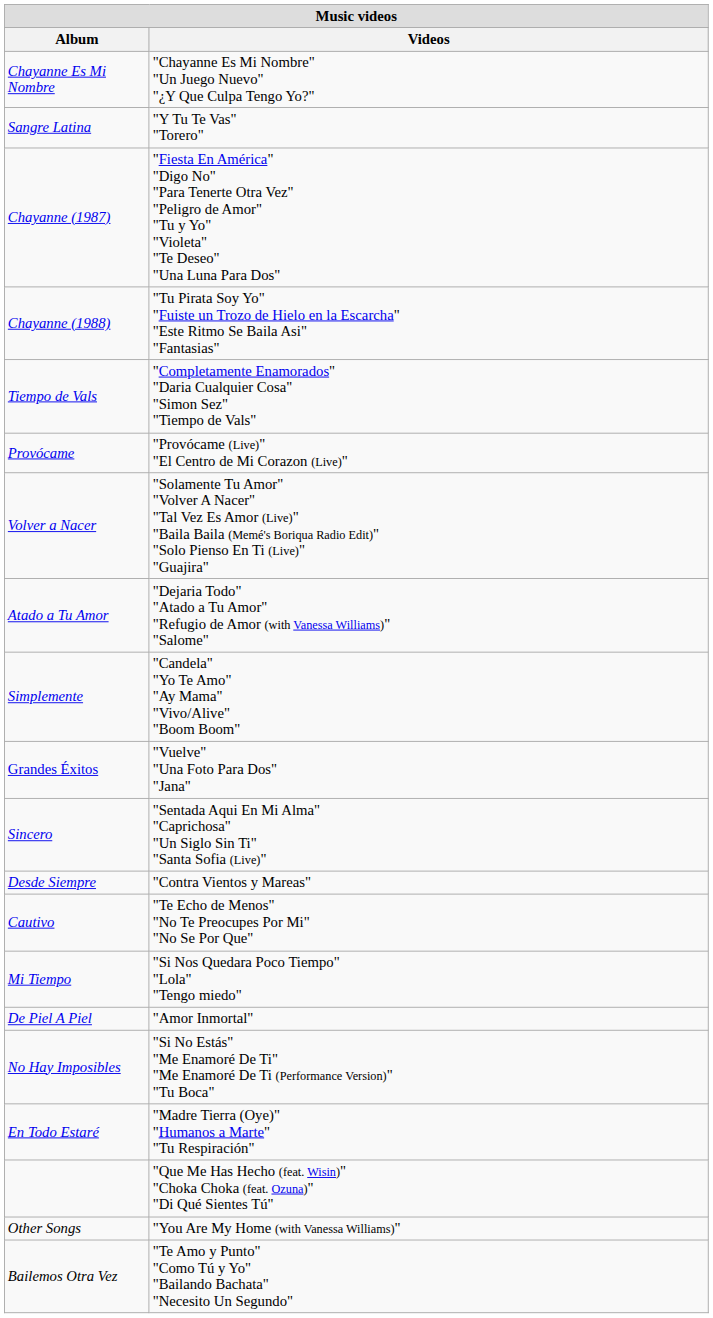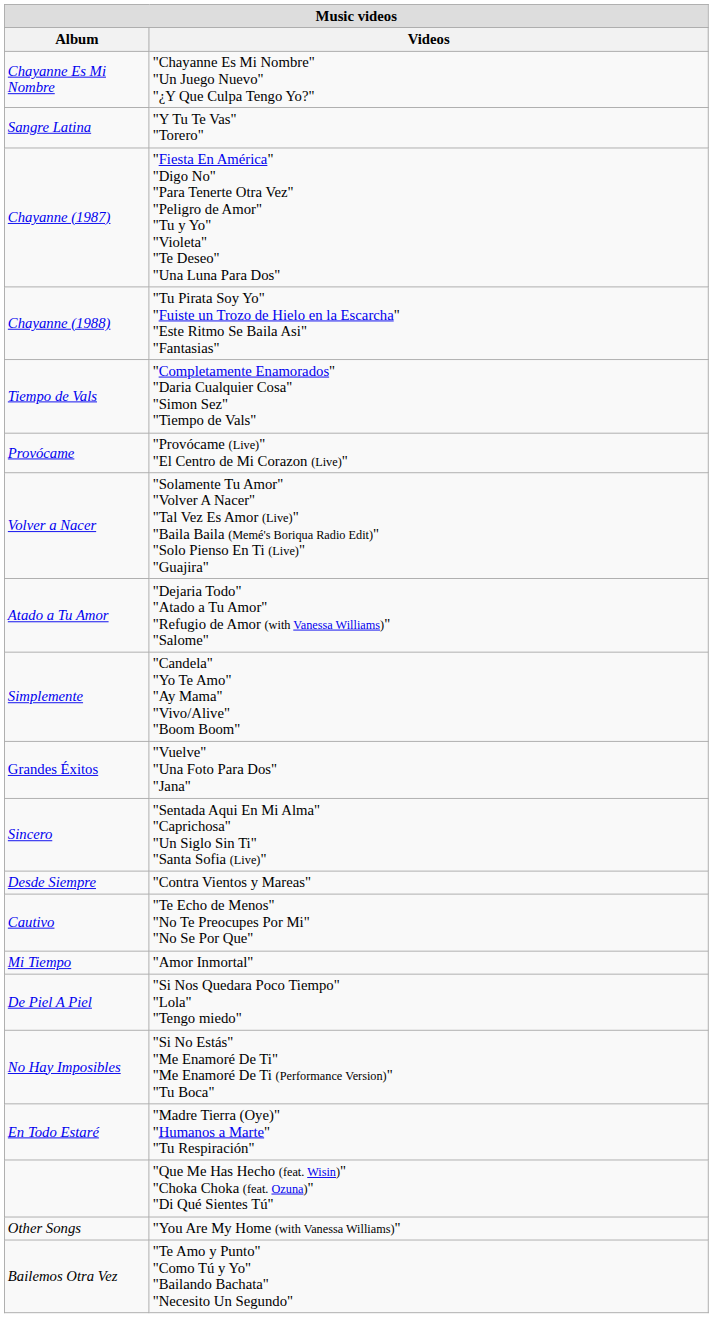(246, 979) "Si Nos Quedara Poco Tiempo" "Lola" "Tengo miedo" -> (203, 962) "Amor Inmortal"
(203, 1018) "Amor Inmortal" -> (246, 1002) "Si Nos Quedara Poco Tiempo" "Lola" "Tengo miedo"
